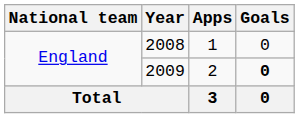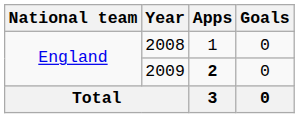(213, 72) normal -> (213, 72) bold
(265, 72) bold -> (265, 72) normal
